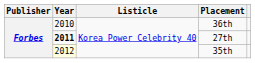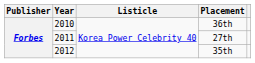(64, 38) bold -> (64, 38) normal
(64, 51) lightyellow background -> (64, 51) no background
